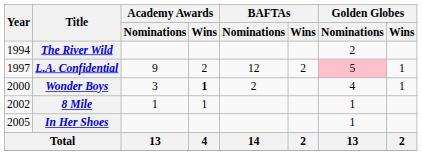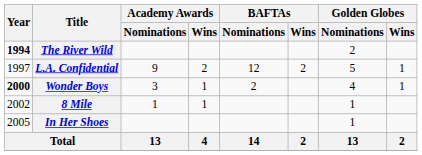(19, 50) normal -> (19, 50) bold
(352, 68) pink background -> (352, 68) no background
(19, 86) normal -> (19, 86) bold
(204, 86) bold -> (204, 86) normal
